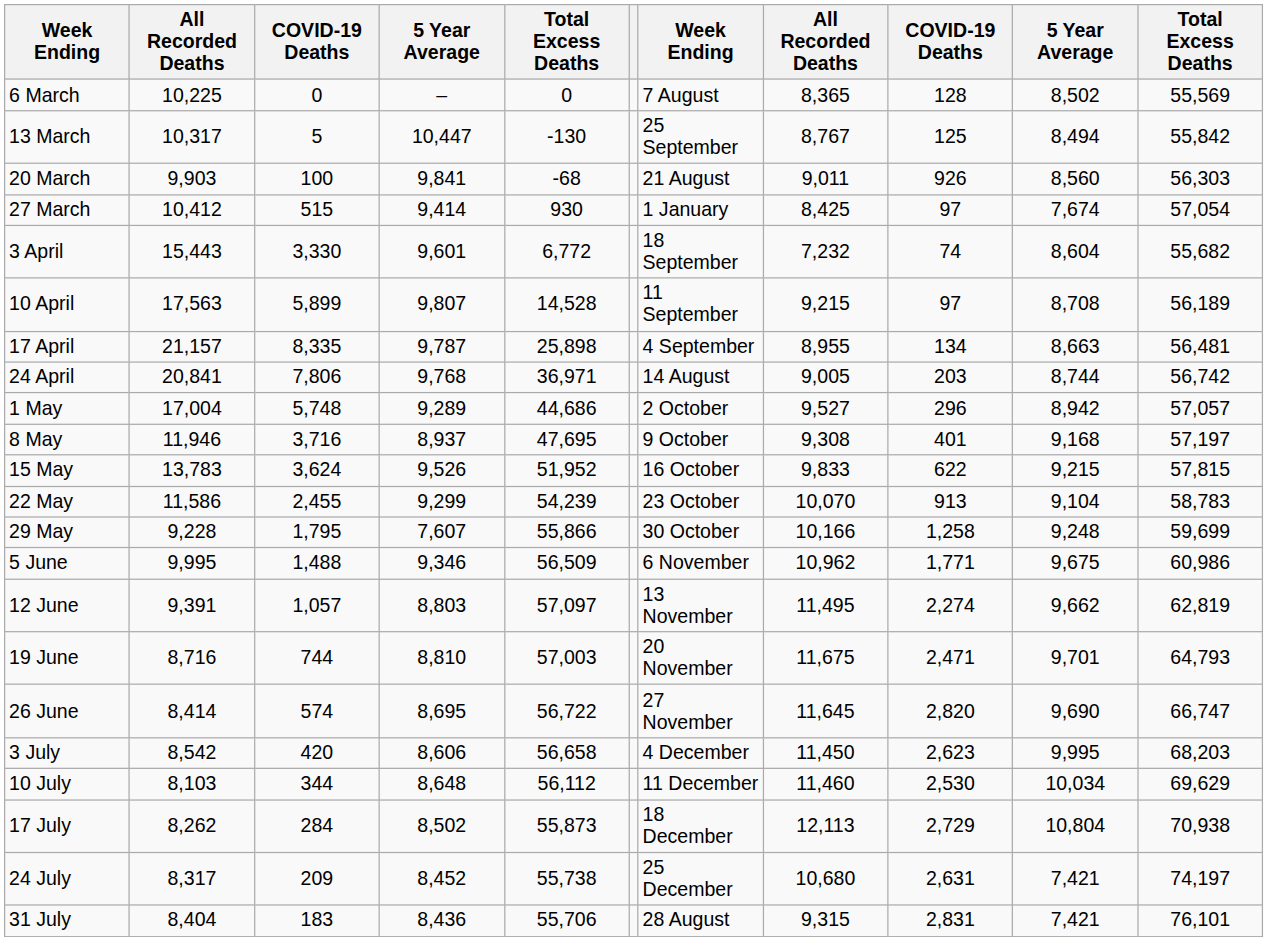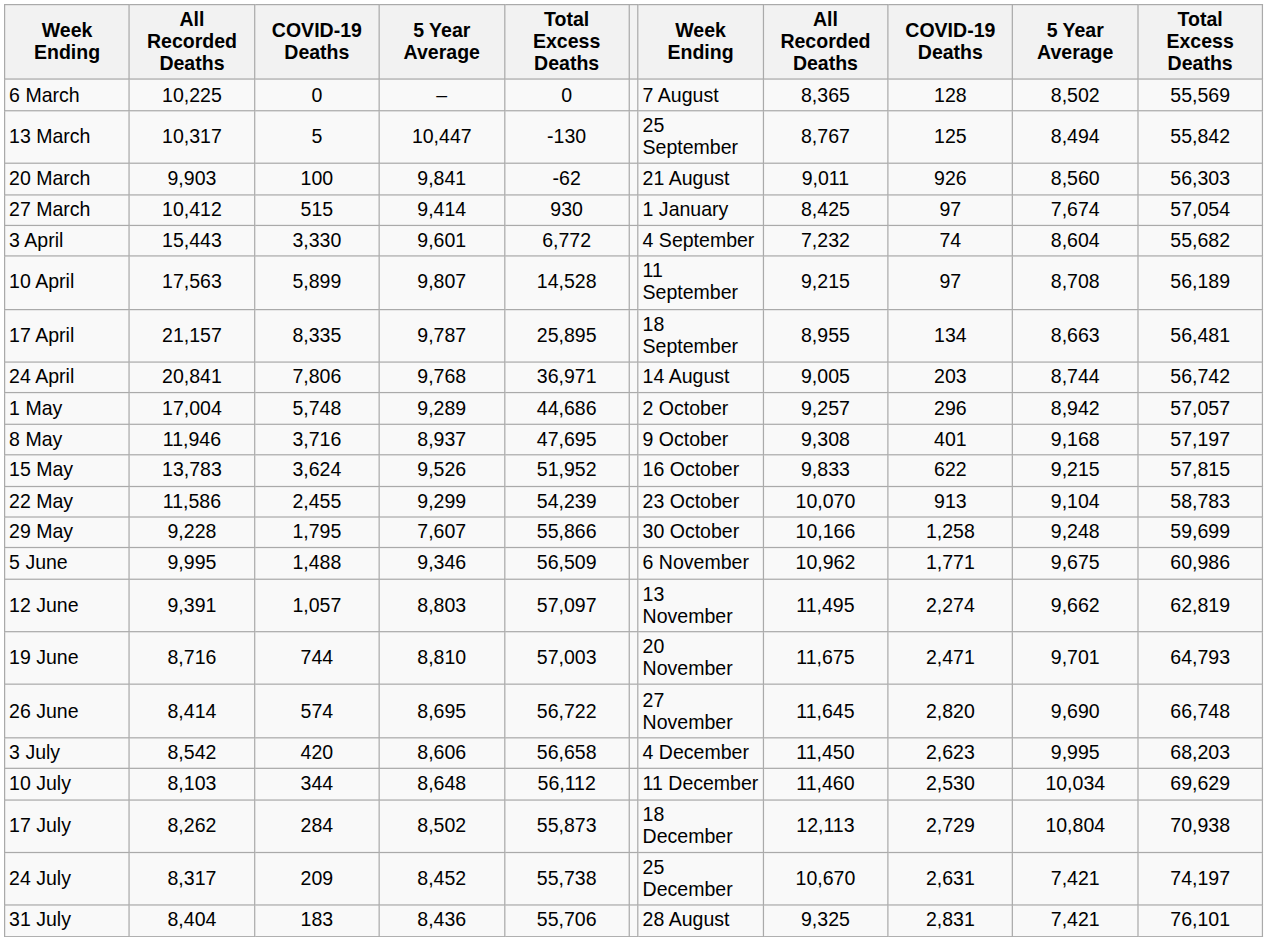(567, 178) -68 -> (567, 178) -62
(690, 251) 18 September -> (698, 240) 4 September
(567, 346) 25,898 -> (567, 335) 25,895
(698, 346) 4 September -> (690, 335) 18 September
(825, 408) 9,527 -> (825, 408) 9,257
(1200, 710) 66,747 -> (1200, 710) 66,748
(825, 878) 10,680 -> (825, 878) 10,670
(825, 920) 9,315 -> (825, 920) 9,325
